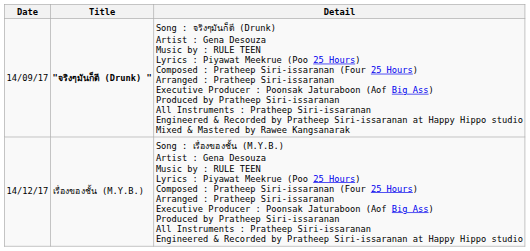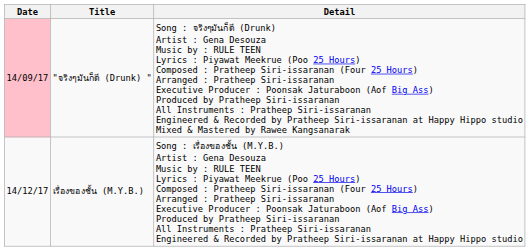(27, 78) no background -> (27, 78) pink background
(102, 78) bold -> (102, 78) normal
